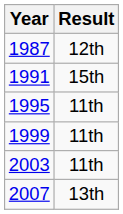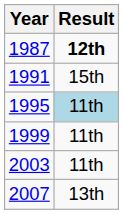(86, 48) normal -> (86, 48) bold
(86, 106) no background -> (86, 106) lightblue background
